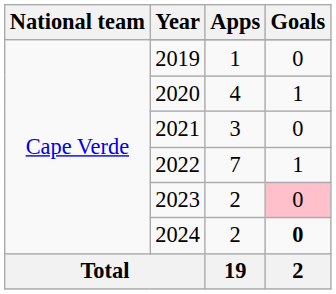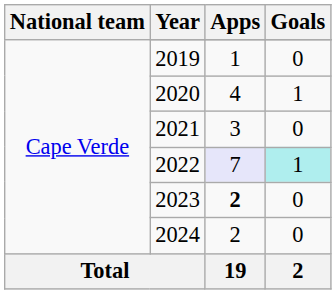(235, 164) no background -> (235, 164) lavender background
(298, 164) no background -> (298, 164) paleturquoise background
(235, 199) normal -> (235, 199) bold
(298, 199) pink background -> (298, 199) no background
(298, 235) bold -> (298, 235) normal
